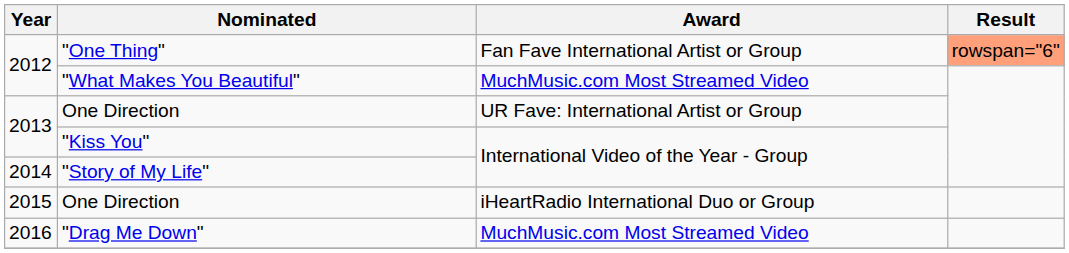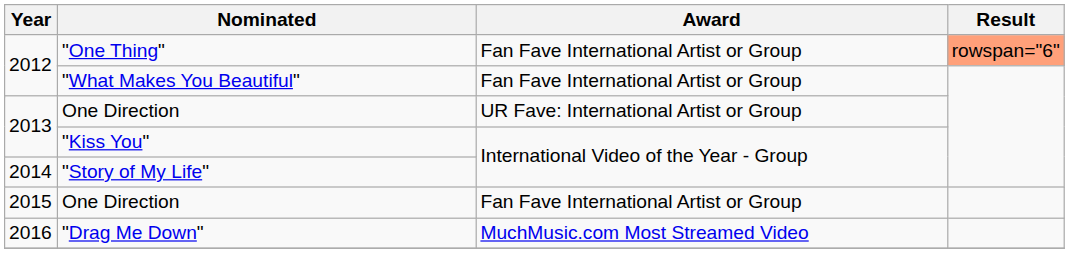(645, 80) MuchMusic.com Most Streamed Video -> (641, 80) Fan Fave International Artist or Group
(647, 202) iHeartRadio International Duo or Group -> (641, 202) Fan Fave International Artist or Group
